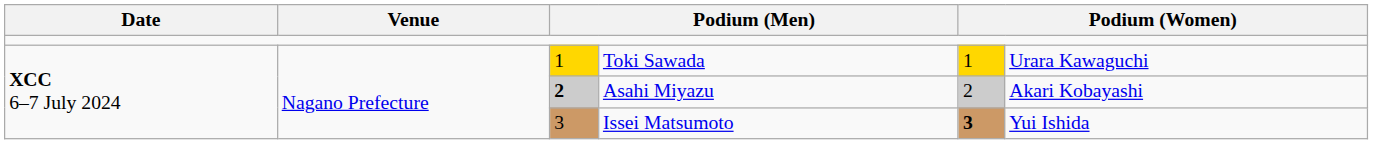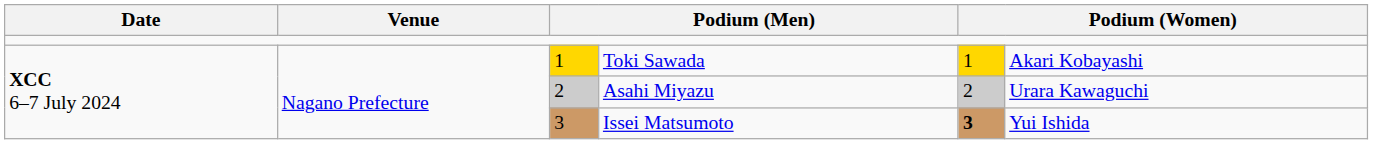(1079, 60) Urara Kawaguchi -> (1076, 60) Akari Kobayashi
(559, 91) bold -> (559, 91) normal
(1076, 91) Akari Kobayashi -> (1079, 91) Urara Kawaguchi
